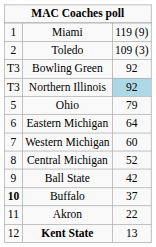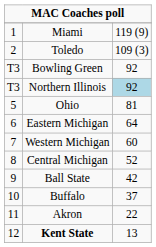(132, 105) 79 -> (132, 105) 81
(13, 196) bold -> (13, 196) normal
